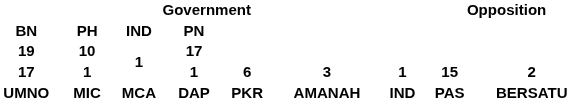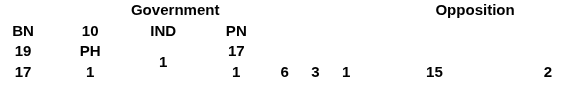(87, 30) PH -> (90, 30) 10
(87, 51) 10 -> (90, 51) PH
- row: (26, 93)
